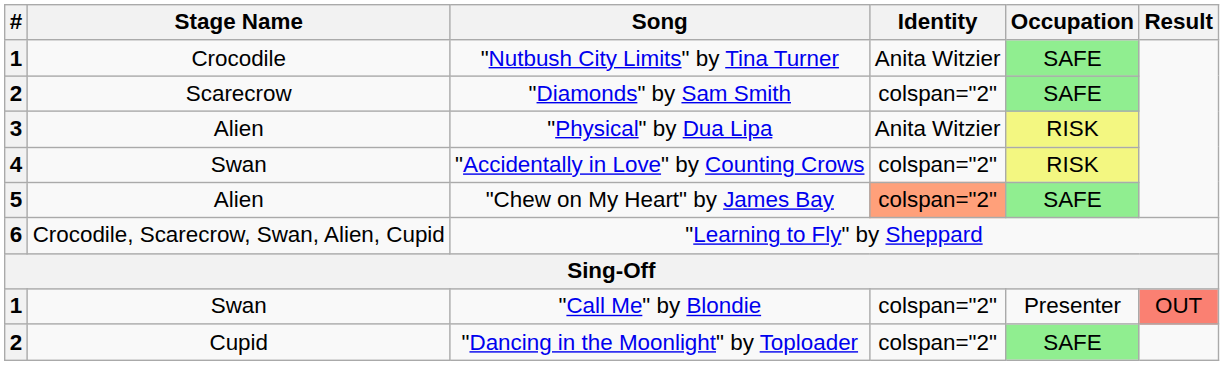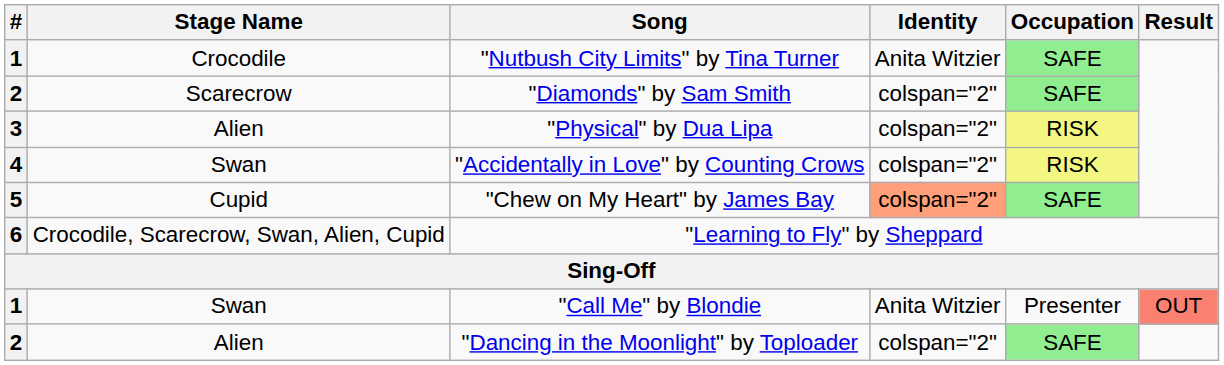(938, 128) Anita Witzier -> (938, 128) colspan="2"
(239, 199) Alien -> (239, 199) Cupid
(938, 306) colspan="2" -> (938, 306) Anita Witzier
(239, 341) Cupid -> (239, 341) Alien
